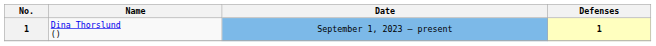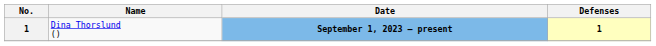(385, 29) normal -> (385, 29) bold
